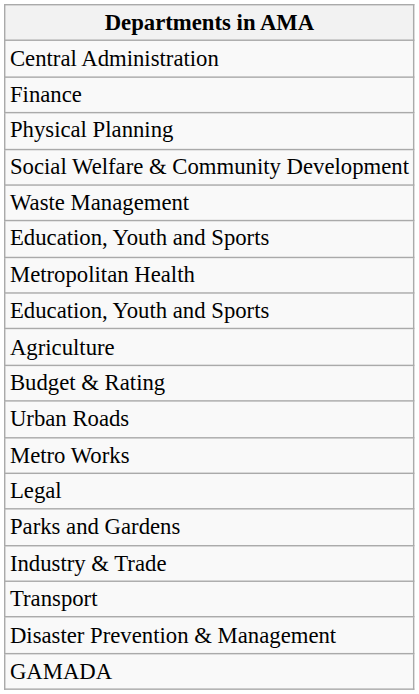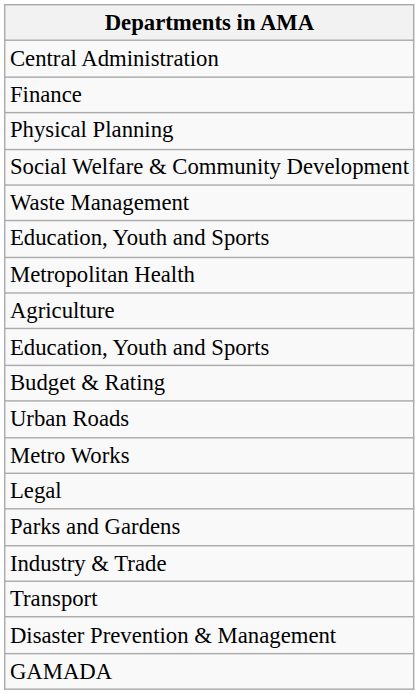(140, 310) Education, Youth and Sports -> (62, 310) Agriculture
(62, 346) Agriculture -> (140, 346) Education, Youth and Sports
